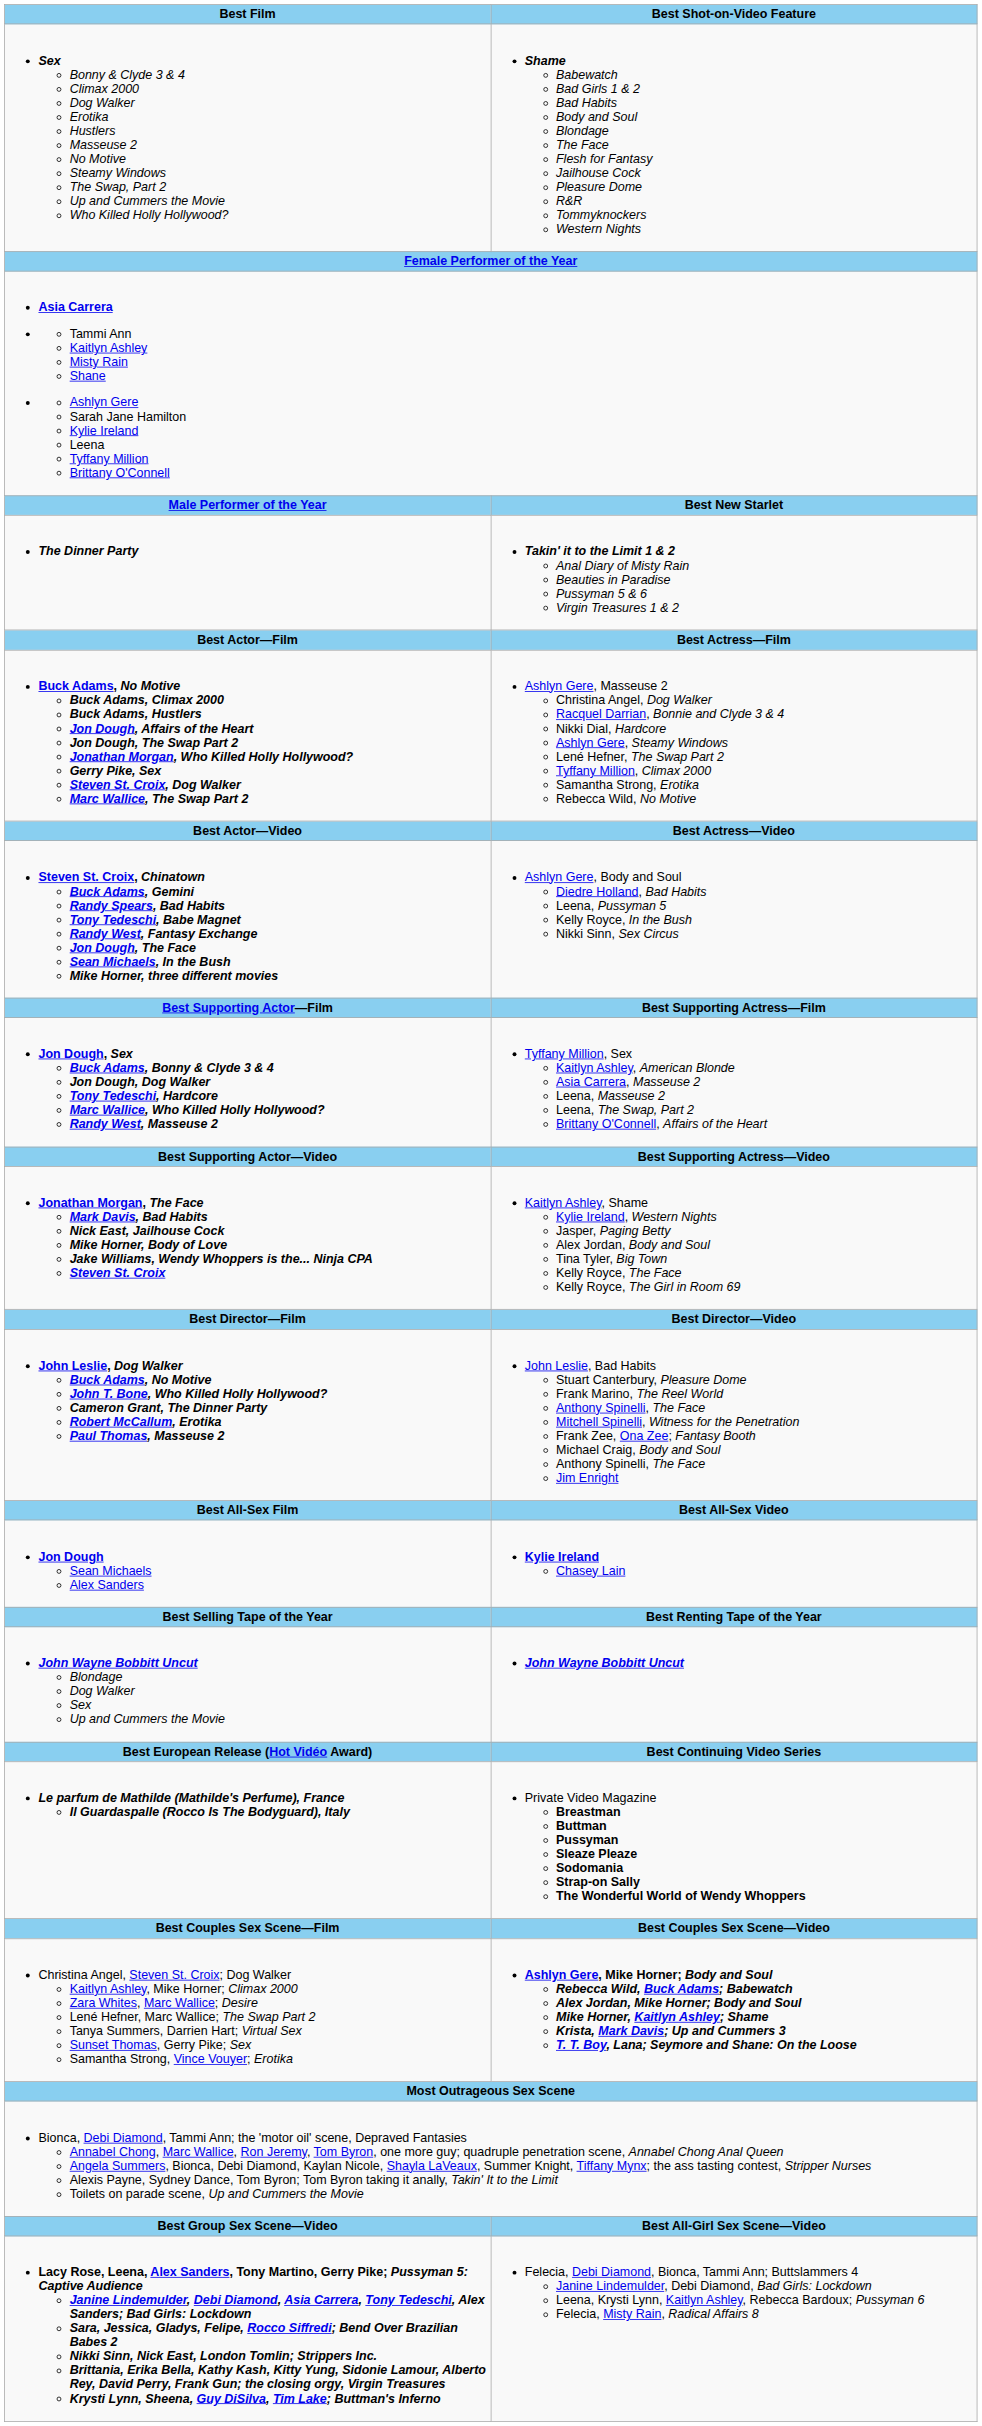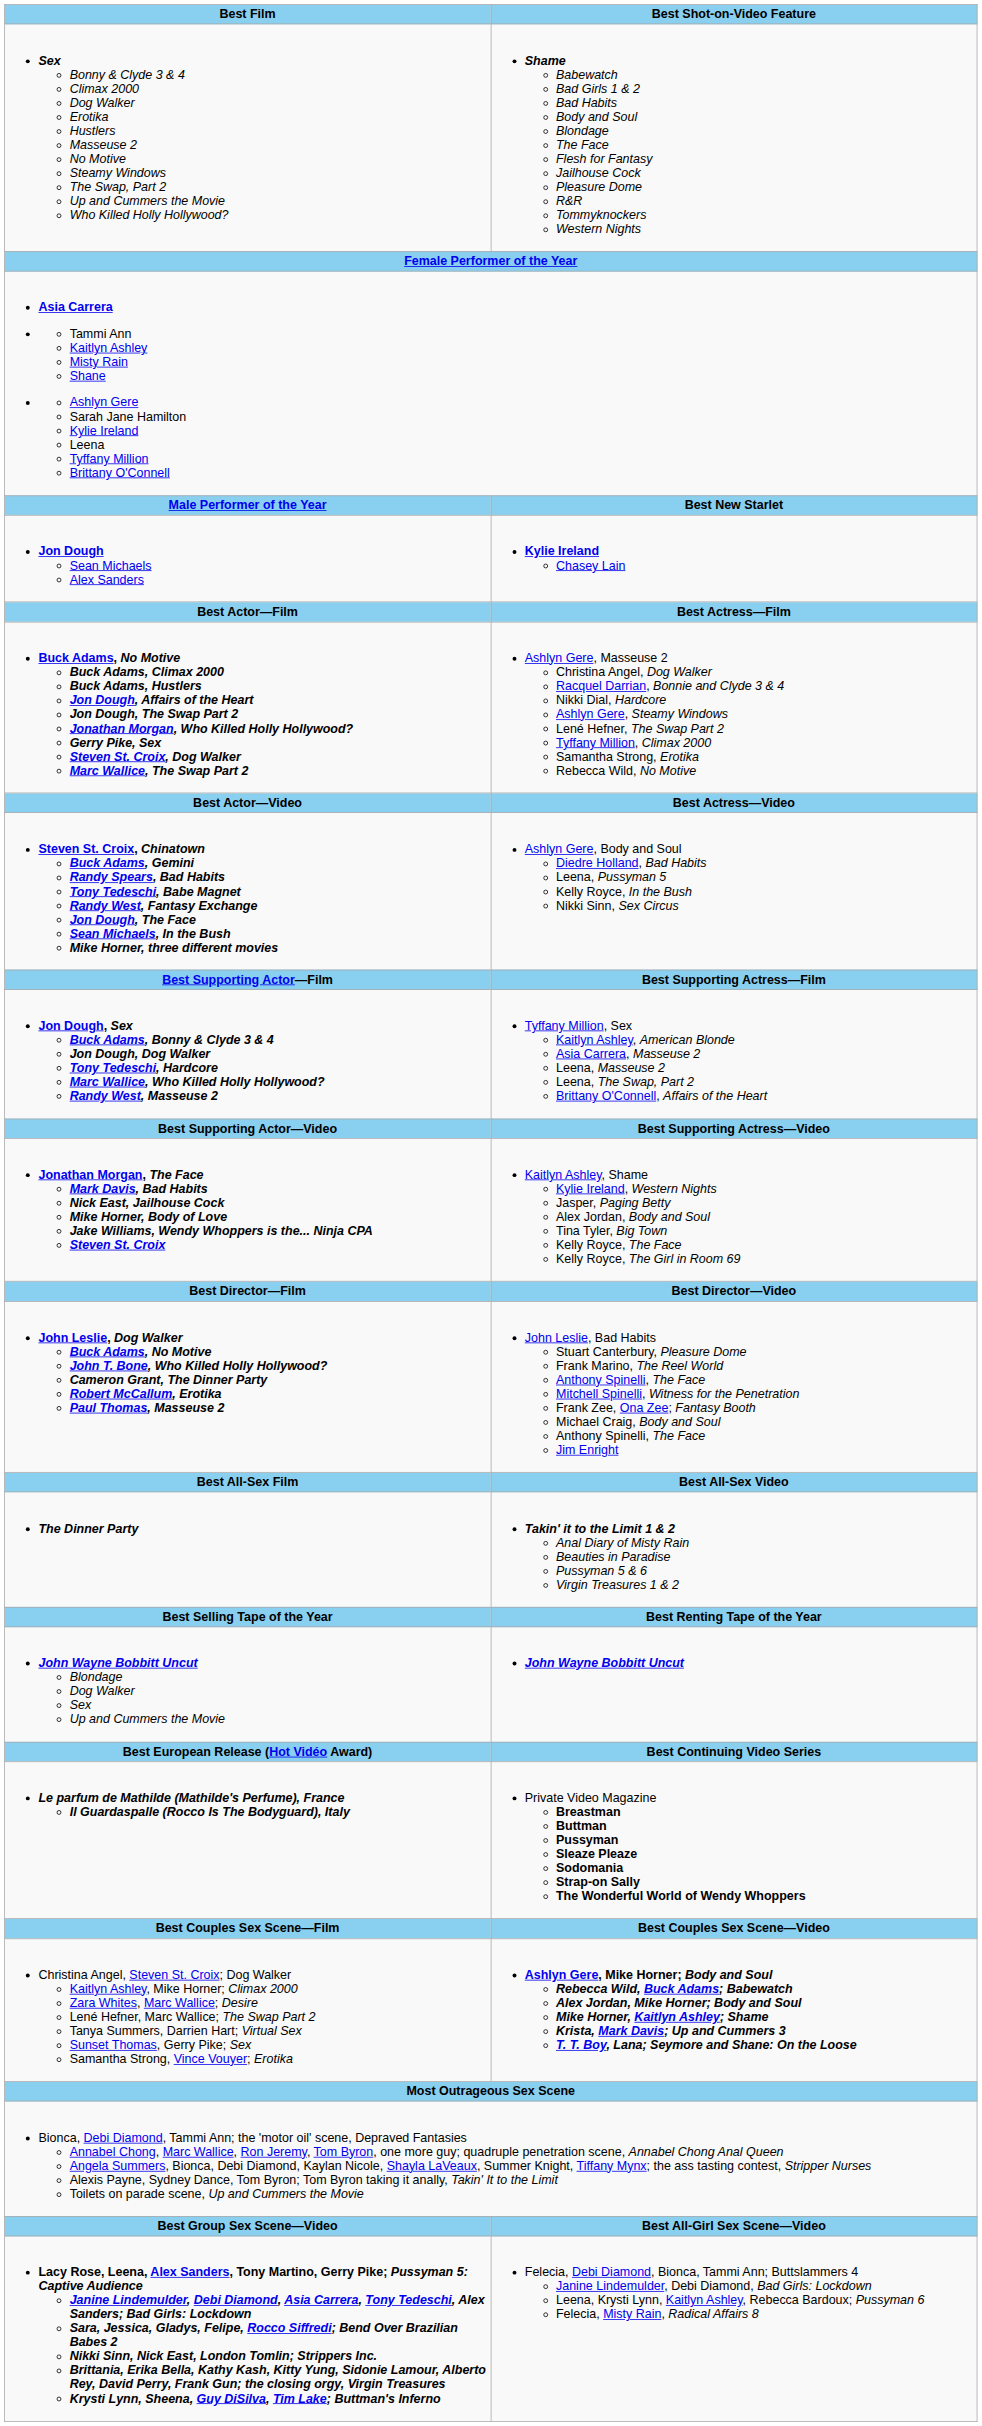rows swapped: (248, 1571) <-> (248, 552)
